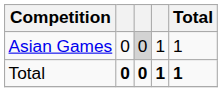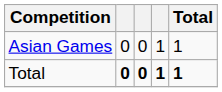(143, 45) lightgrey background -> (143, 45) no background
